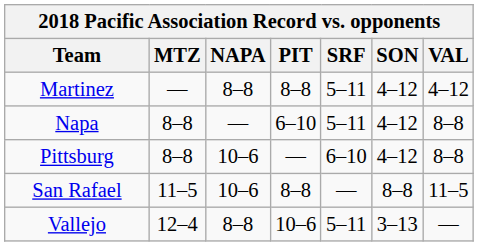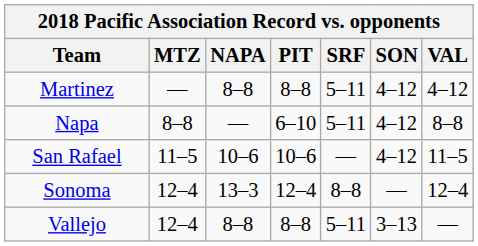- row: (77, 156)
(296, 190) 8–8 -> (296, 156) 10–6
(397, 190) 8–8 -> (397, 156) 4–12
+ row: (77, 190)
(296, 224) 10–6 -> (296, 224) 8–8
